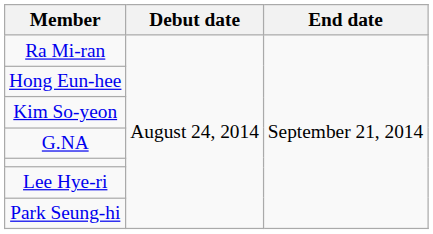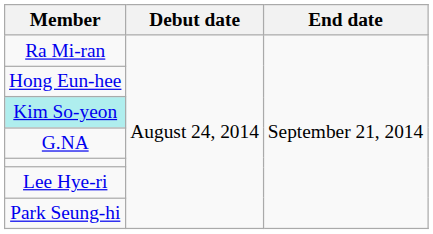(65, 111) no background -> (65, 111) paleturquoise background
